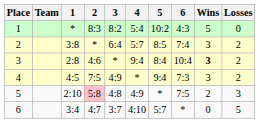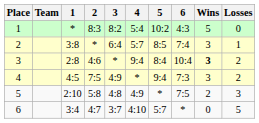(238, 45) 2 -> (238, 45) 1
(94, 93) pink background -> (94, 93) no background
